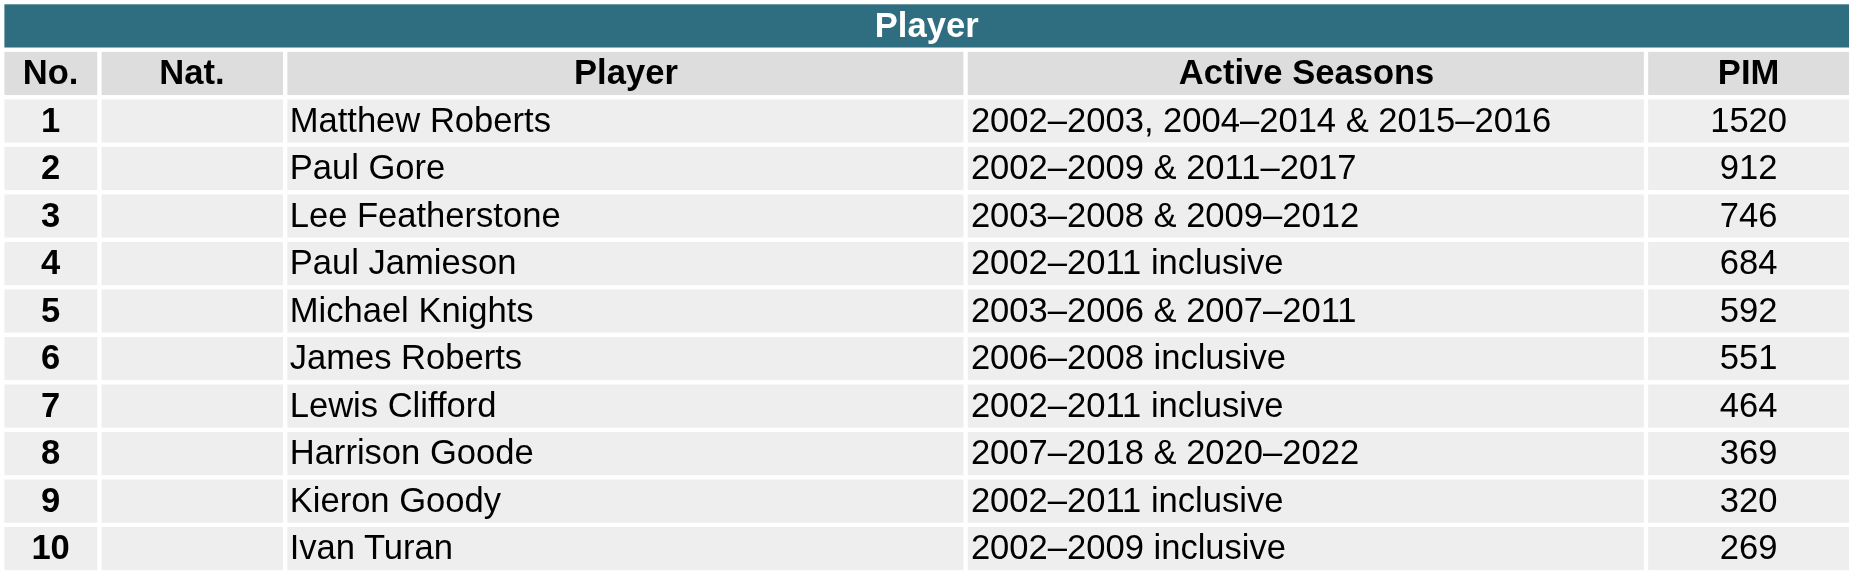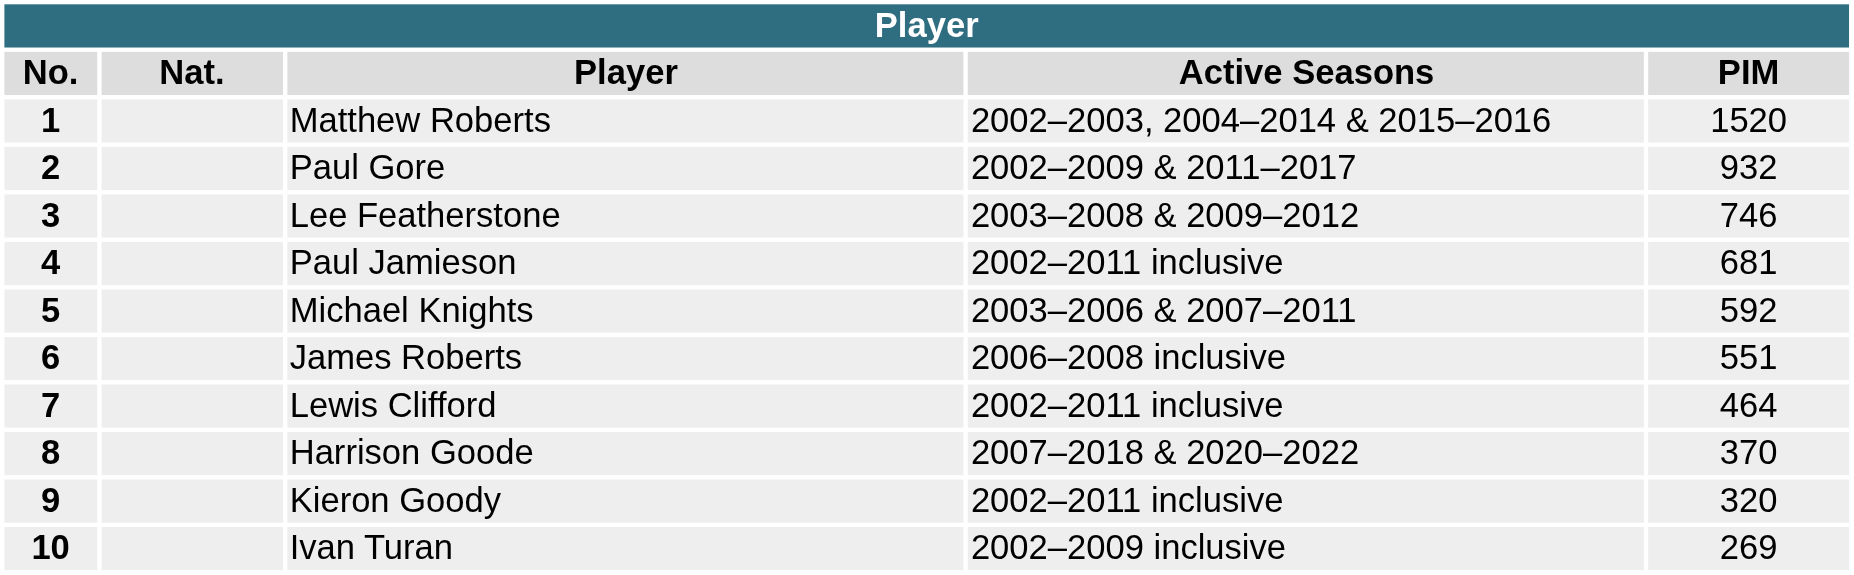(1749, 167) 912 -> (1749, 167) 932
(1749, 262) 684 -> (1749, 262) 681
(1749, 453) 369 -> (1749, 453) 370
